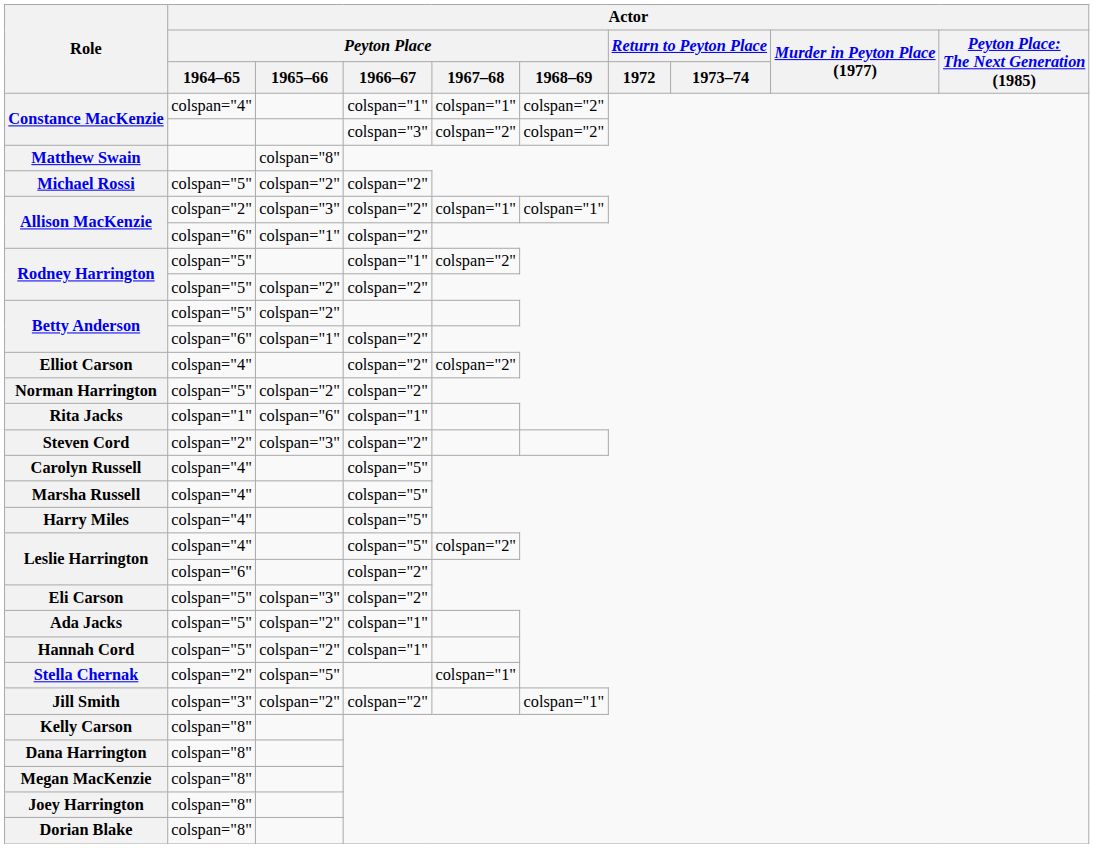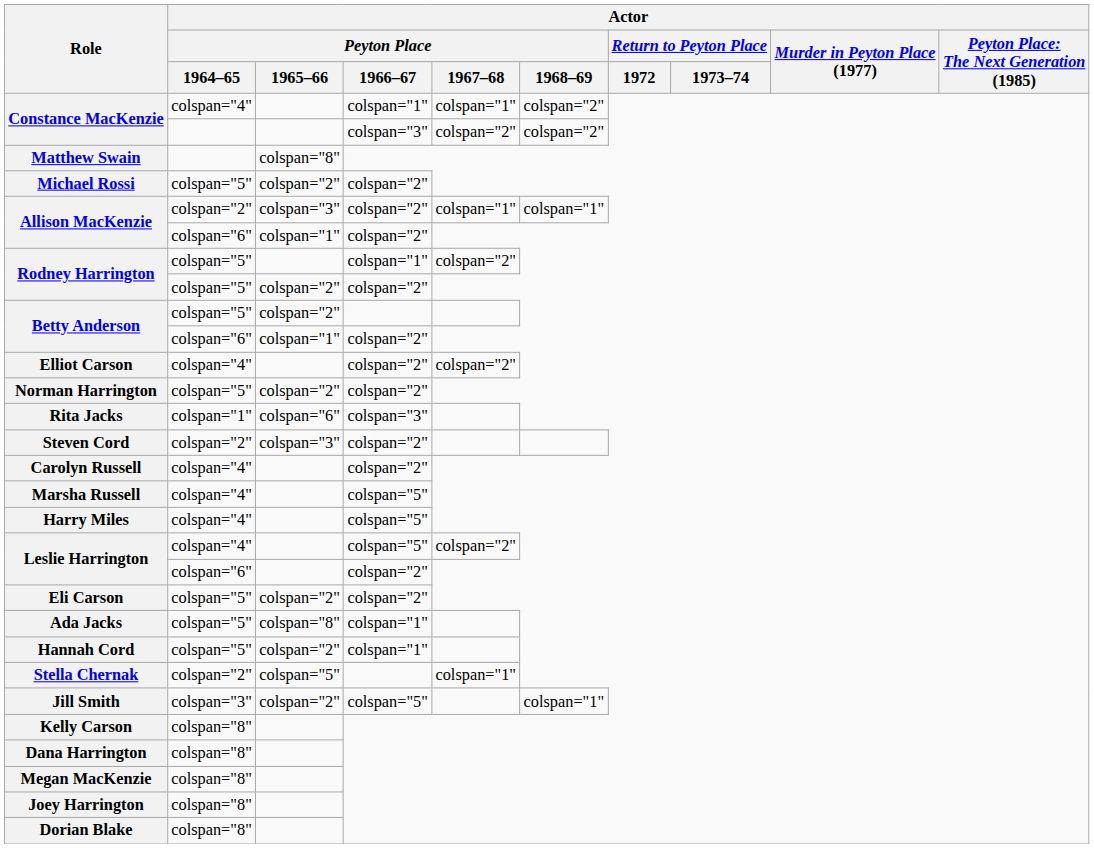(388, 416) colspan="1" -> (388, 416) colspan="3"
(388, 468) colspan="5" -> (388, 468) colspan="2"
(300, 597) colspan="3" -> (300, 597) colspan="2"
(300, 623) colspan="2" -> (300, 623) colspan="8"
(388, 701) colspan="2" -> (388, 701) colspan="5"
